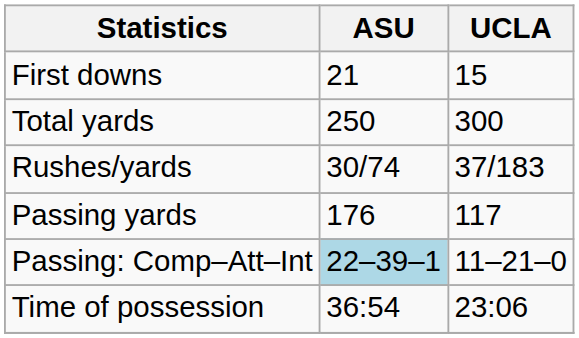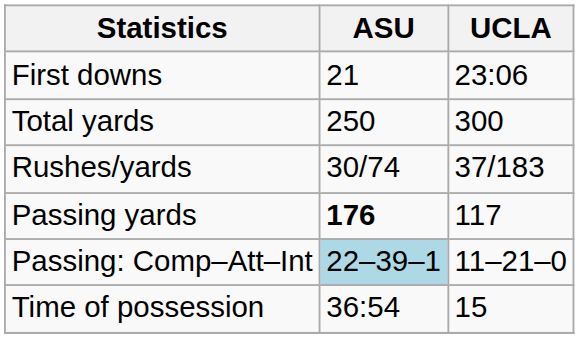(471, 74) 15 -> (491, 74) 23:06
(351, 215) normal -> (351, 215) bold
(491, 308) 23:06 -> (471, 308) 15
